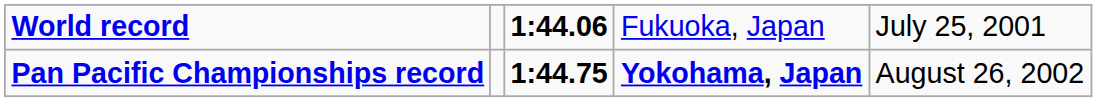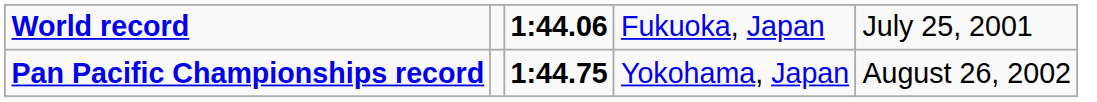(742, 72) bold -> (735, 72) normal
